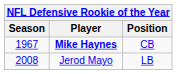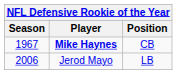(27, 61) 2008 -> (27, 61) 2006
